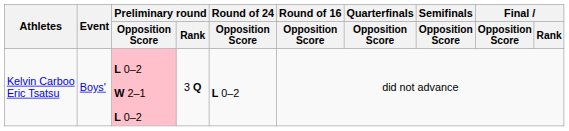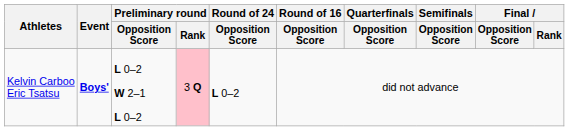(93, 88) normal -> (94, 88) bold
(130, 94) pink background -> (130, 94) no background
(193, 88) no background -> (193, 88) pink background
